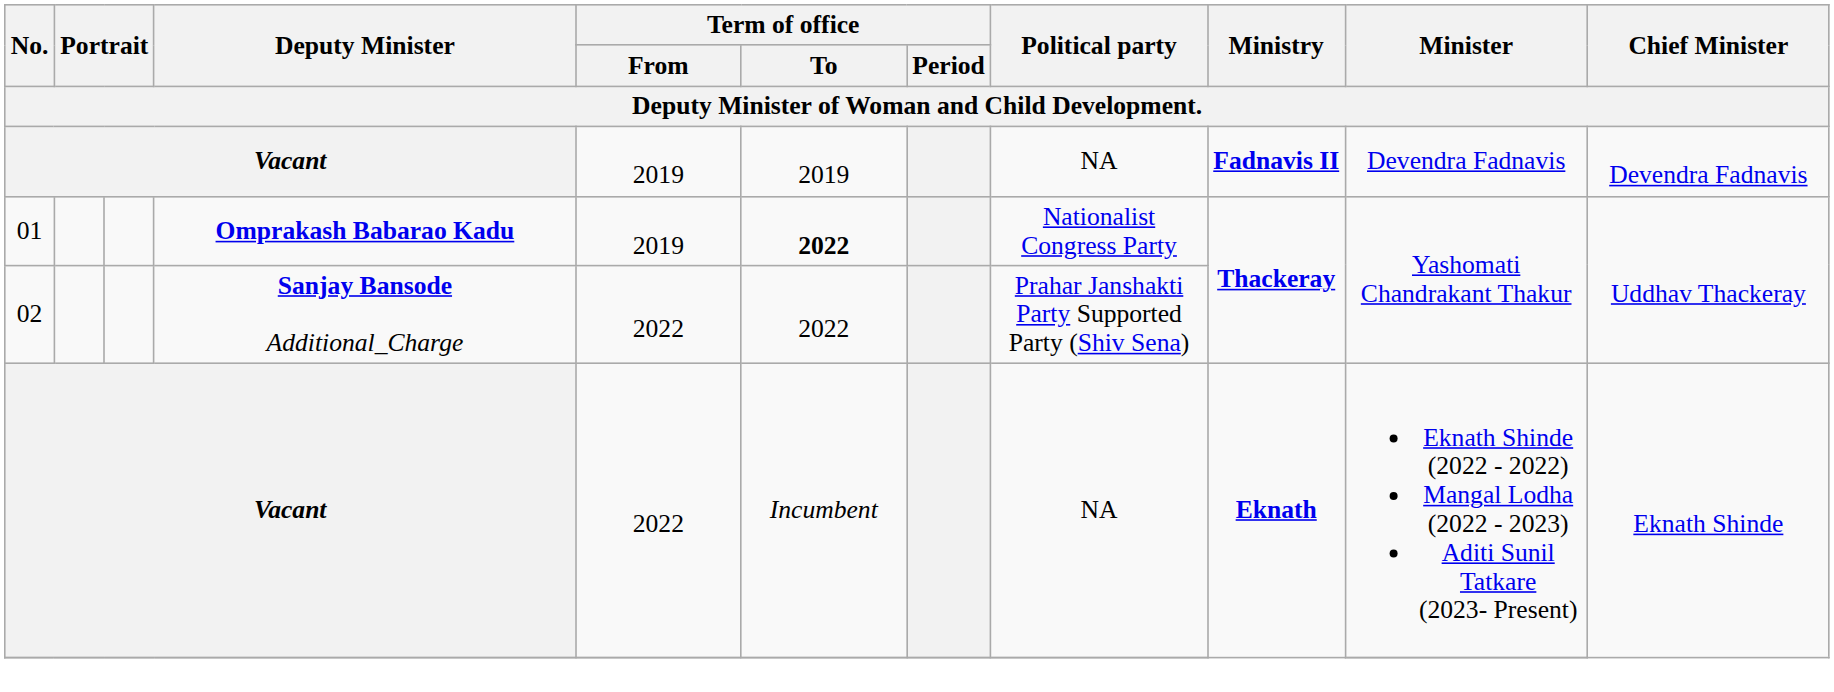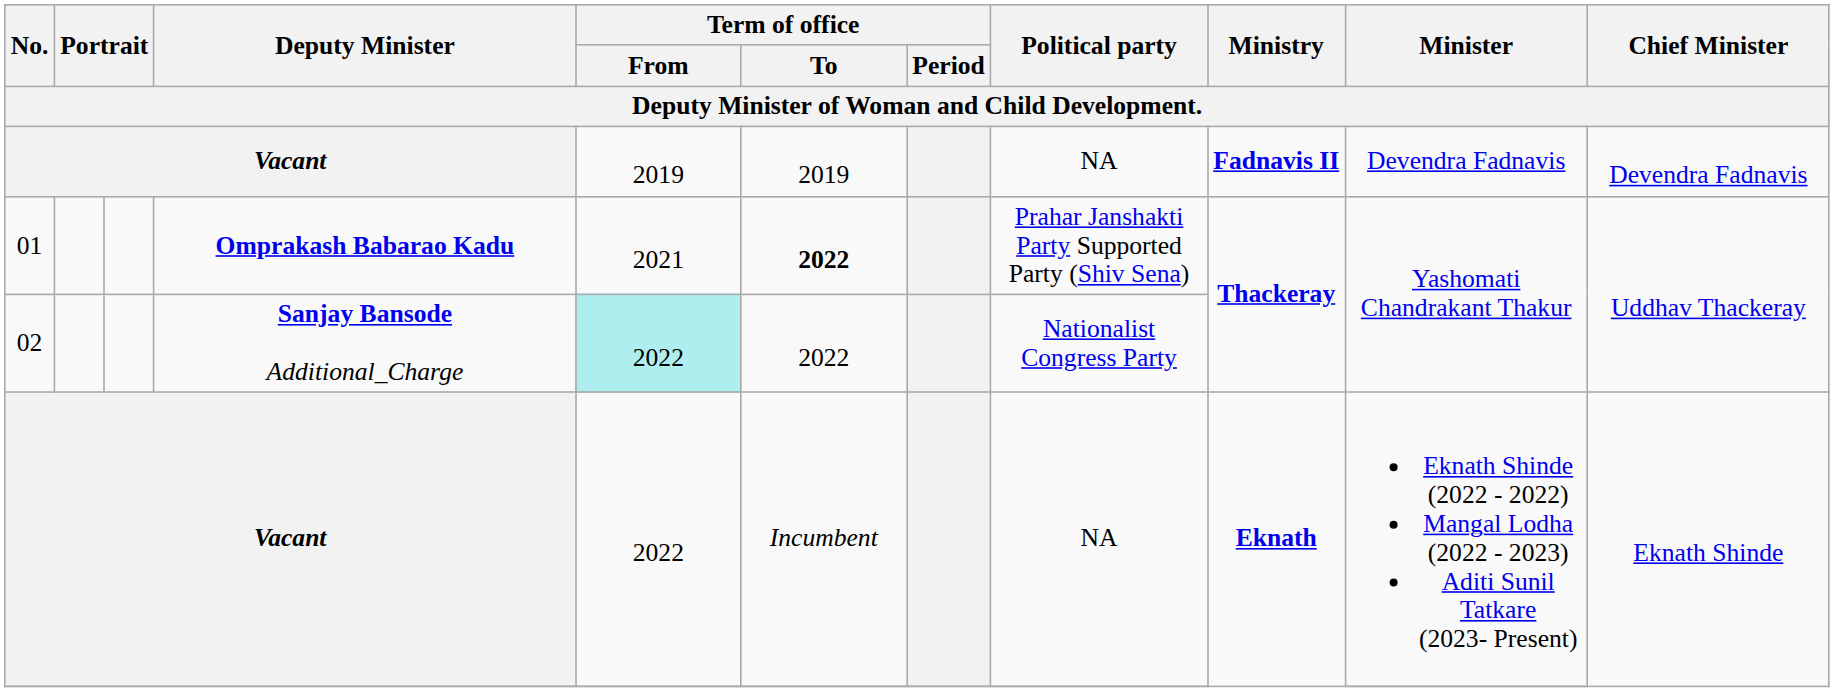(658, 244) 2019 -> (658, 259) 2021
(1099, 230) Nationalist Congress Party -> (1099, 244) Prahar Janshakti Party Supported Party (Shiv Sena)
(658, 328) no background -> (658, 357) paleturquoise background
(1099, 314) Prahar Janshakti Party Supported Party (Shiv Sena) -> (1099, 342) Nationalist Congress Party
